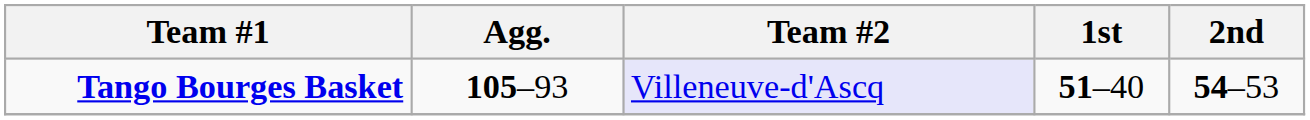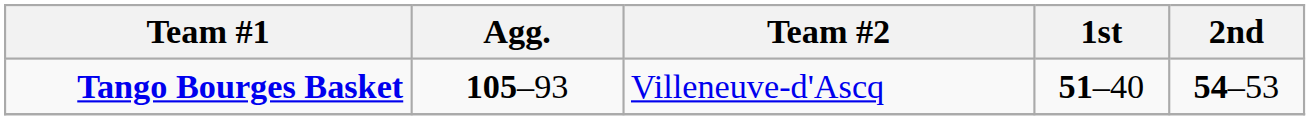(758, 85) lavender background -> (758, 85) no background
